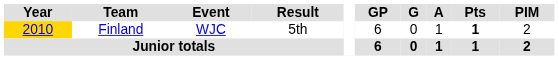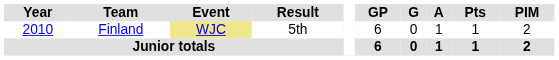(38, 29) gold background -> (38, 29) no background
(211, 29) no background -> (211, 29) khaki background
(475, 29) bold -> (475, 29) normal
